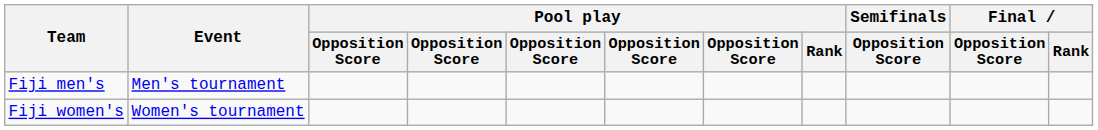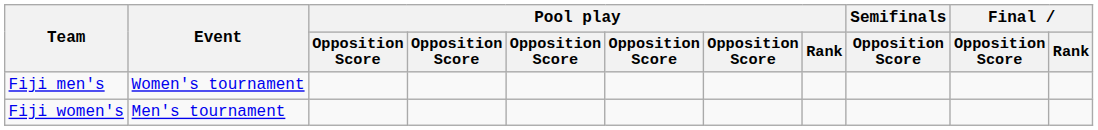(208, 85) Men's tournament -> (218, 85) Women's tournament
(218, 112) Women's tournament -> (208, 112) Men's tournament
